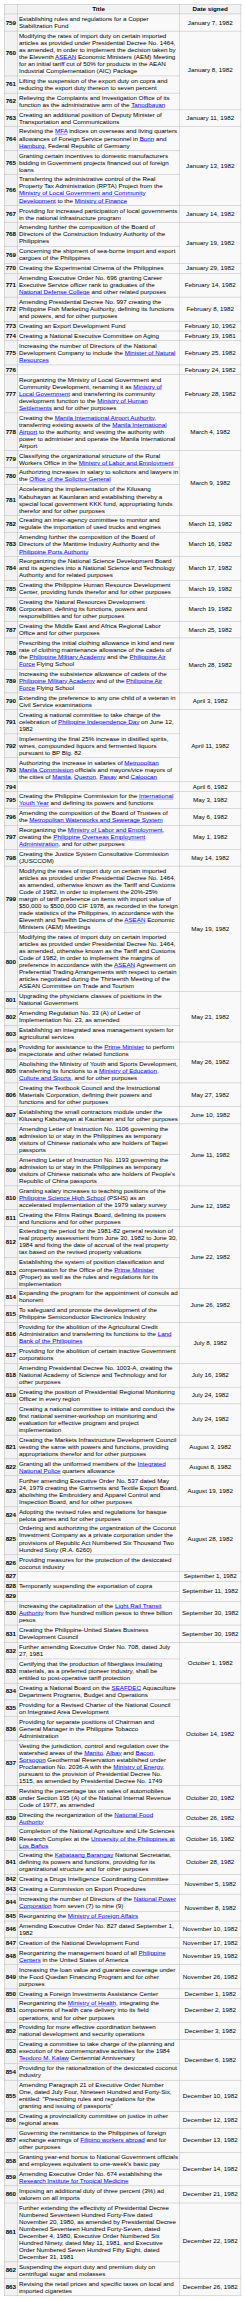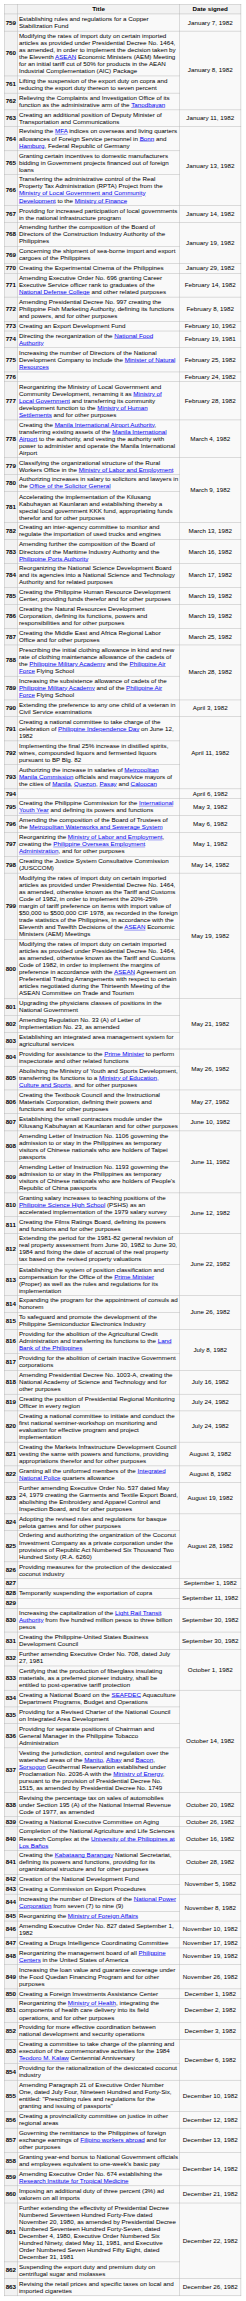(89, 336) Creating a National Executive Committee on Aging -> (86, 339) Directing the reorganization of the National Food Authority
(86, 1818) Directing the reorganization of the National Food Authority -> (89, 1821) Creating a National Executive Committee on Aging
(94, 1879) Creating a Drugs Intelligence Coordinating Committee -> (79, 1879) Creation of the National Development Fund
(79, 1943) Creation of the National Development Fund -> (94, 1943) Creating a Drugs Intelligence Coordinating Committee
